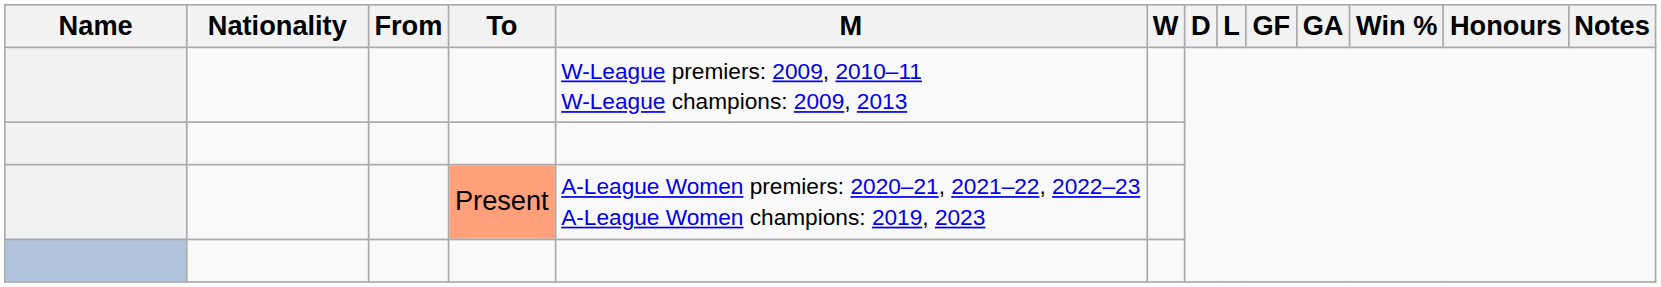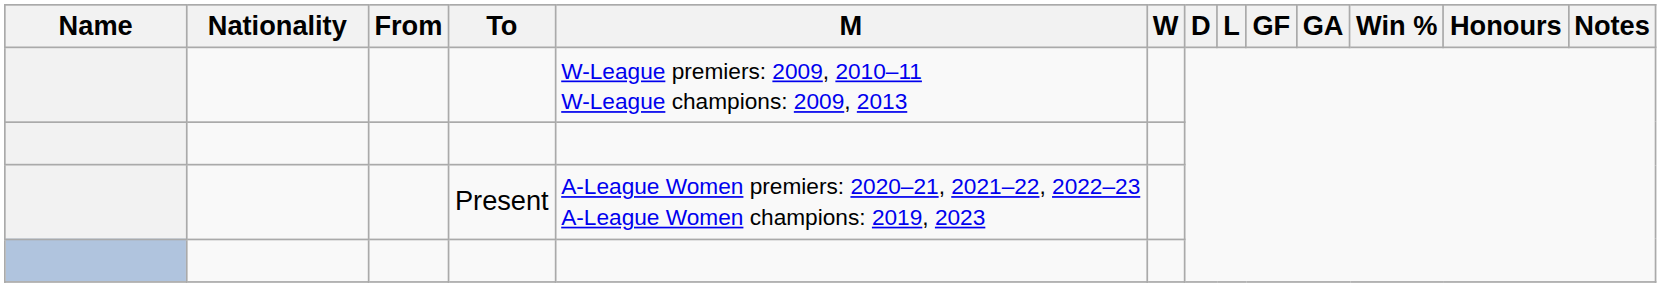(502, 201) lightsalmon background -> (502, 201) no background
